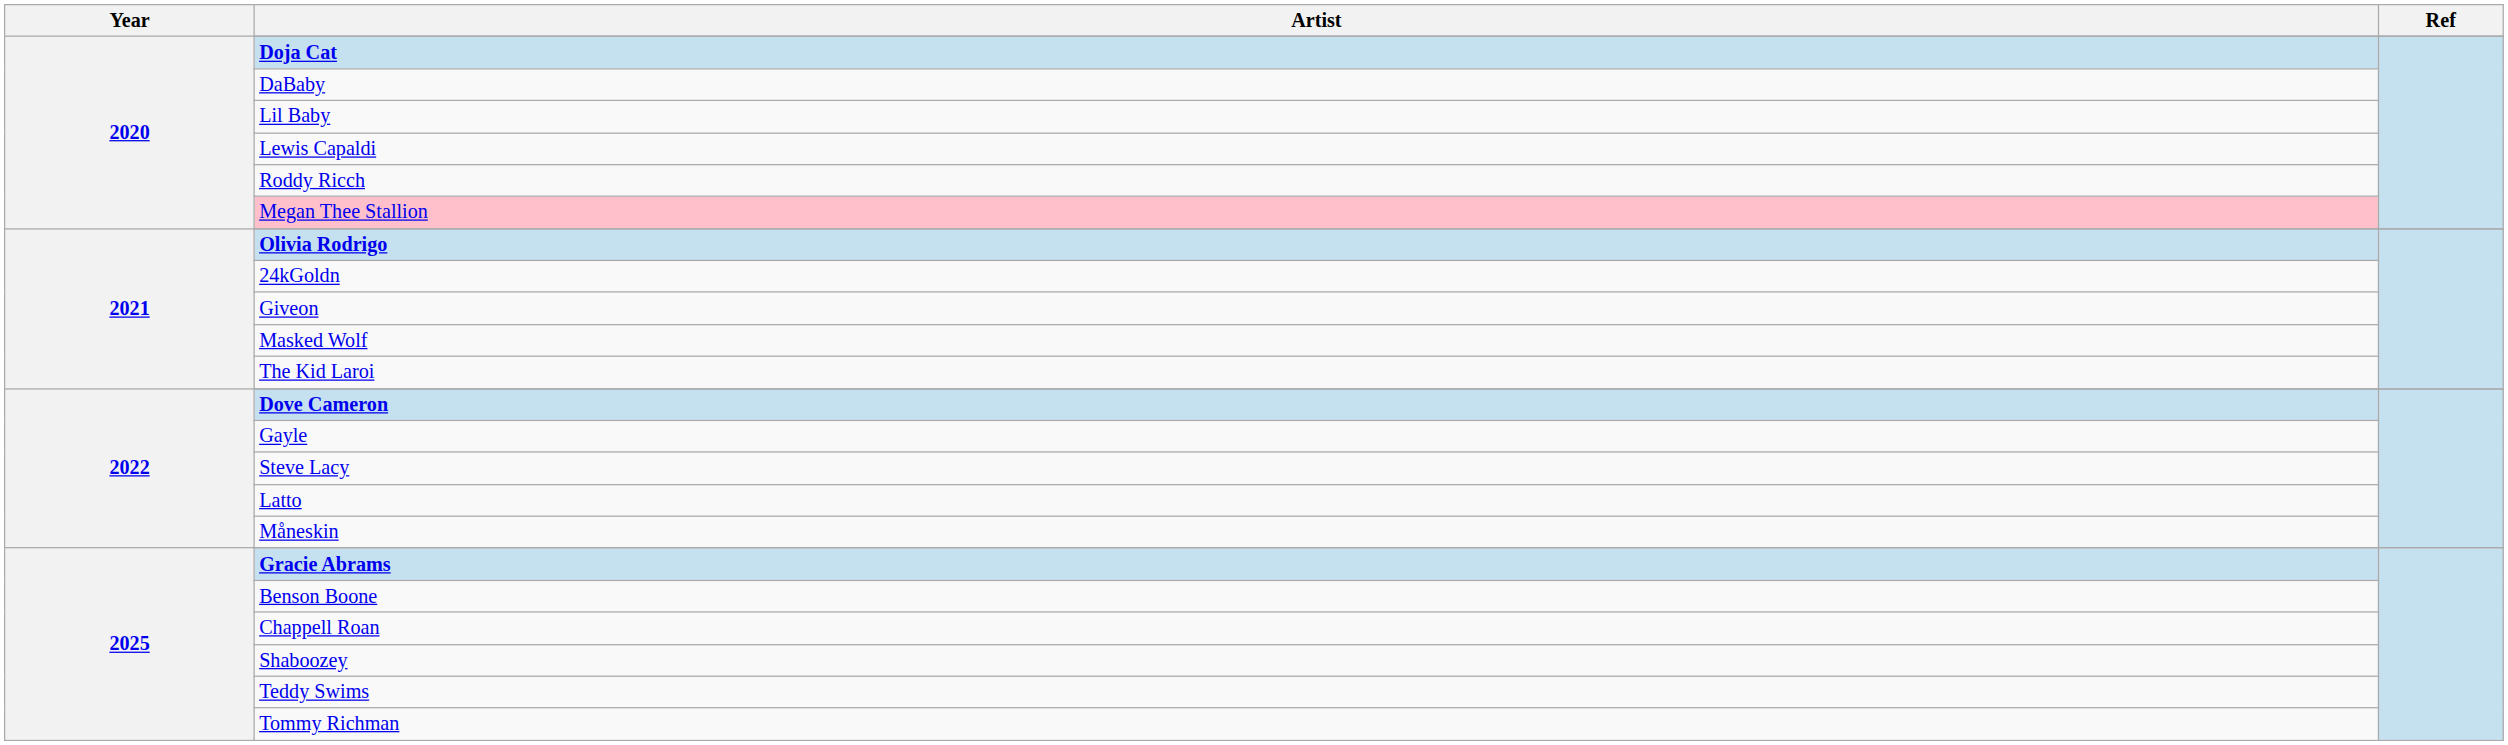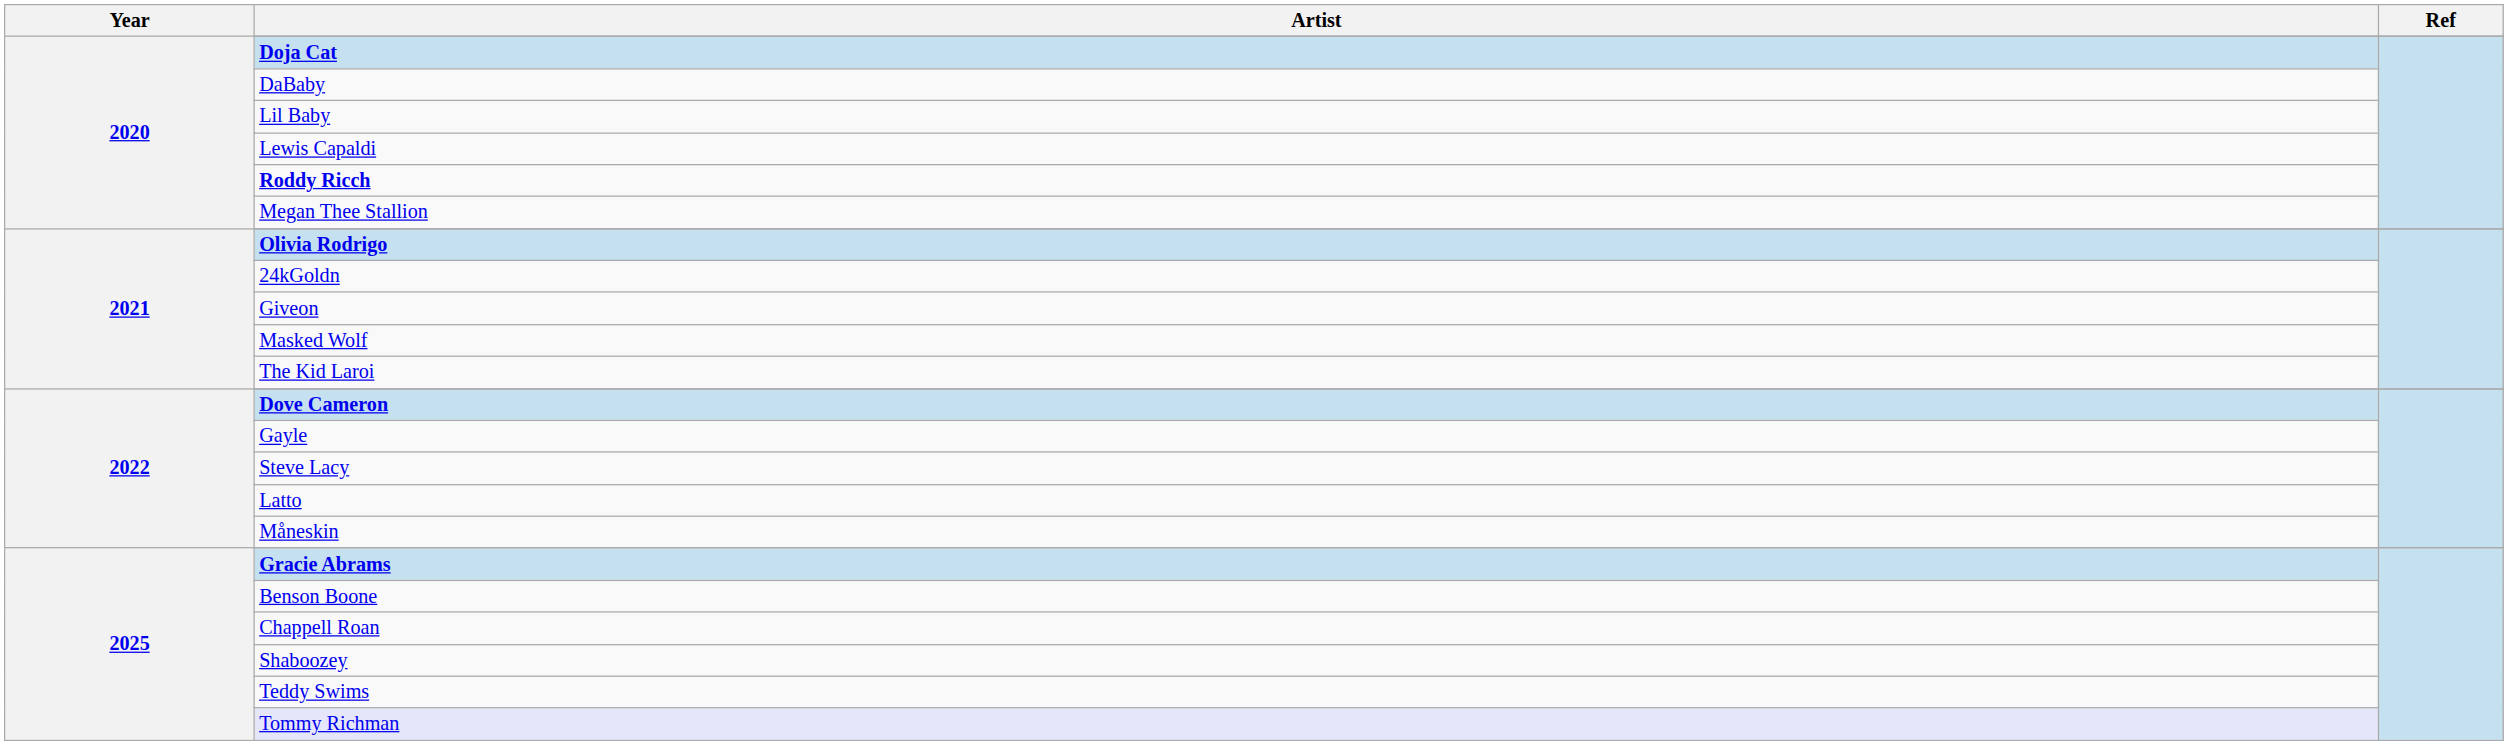(312, 180) normal -> (315, 180) bold
(343, 212) pink background -> (343, 212) no background
(329, 723) no background -> (329, 723) lavender background
